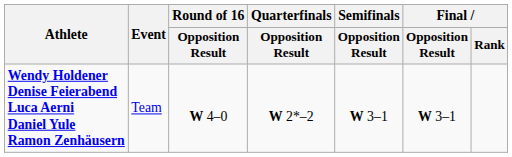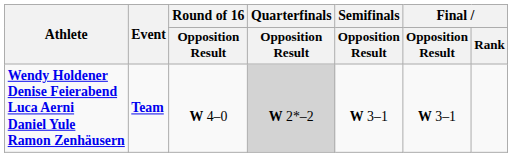(147, 108) normal -> (148, 108) bold
(291, 116) no background -> (291, 116) lightgrey background
